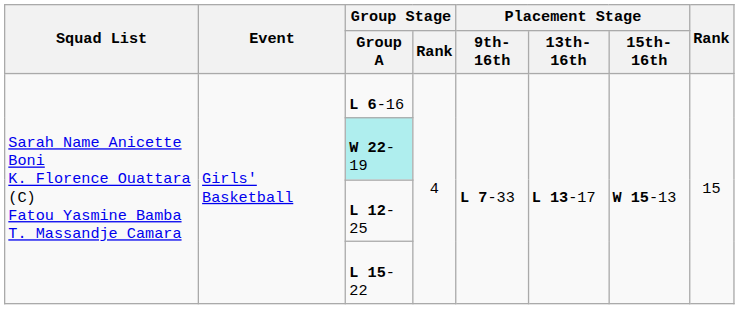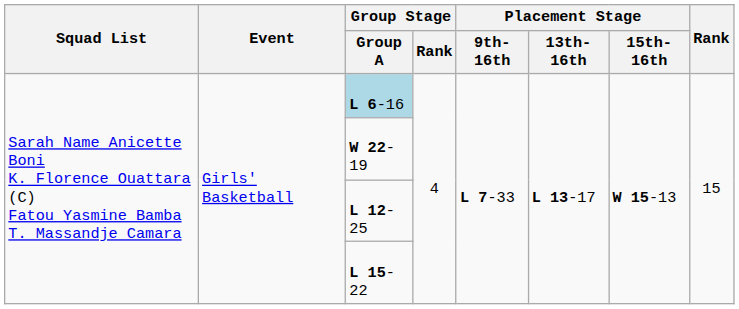(377, 105) no background -> (377, 105) lightblue background
(372, 157) paleturquoise background -> (372, 157) no background
